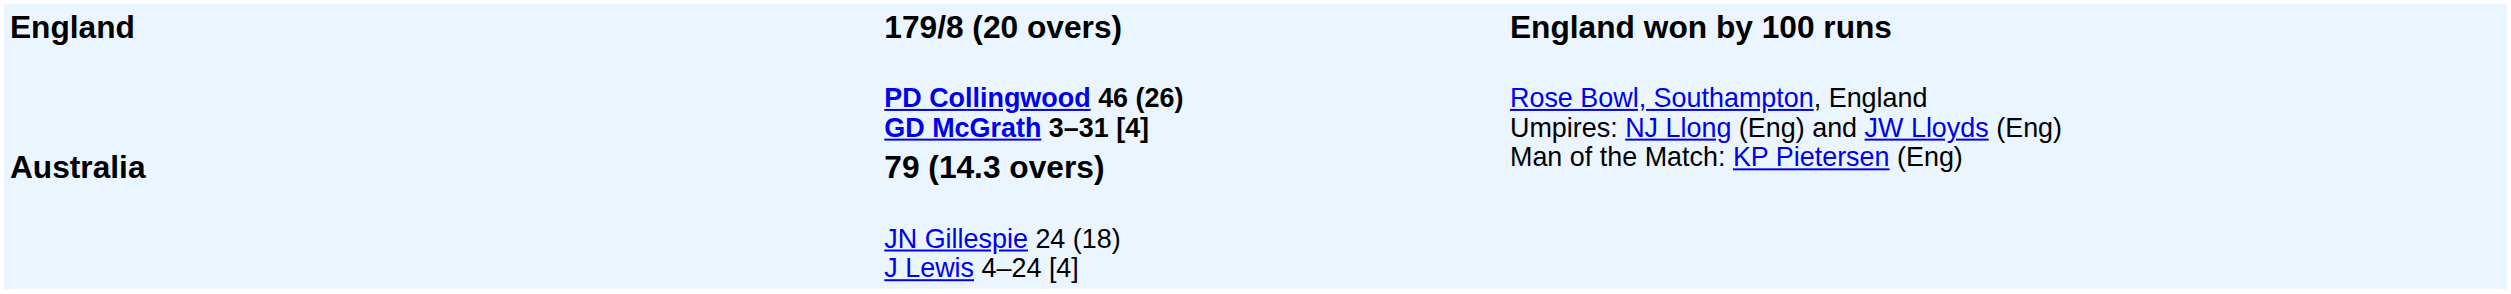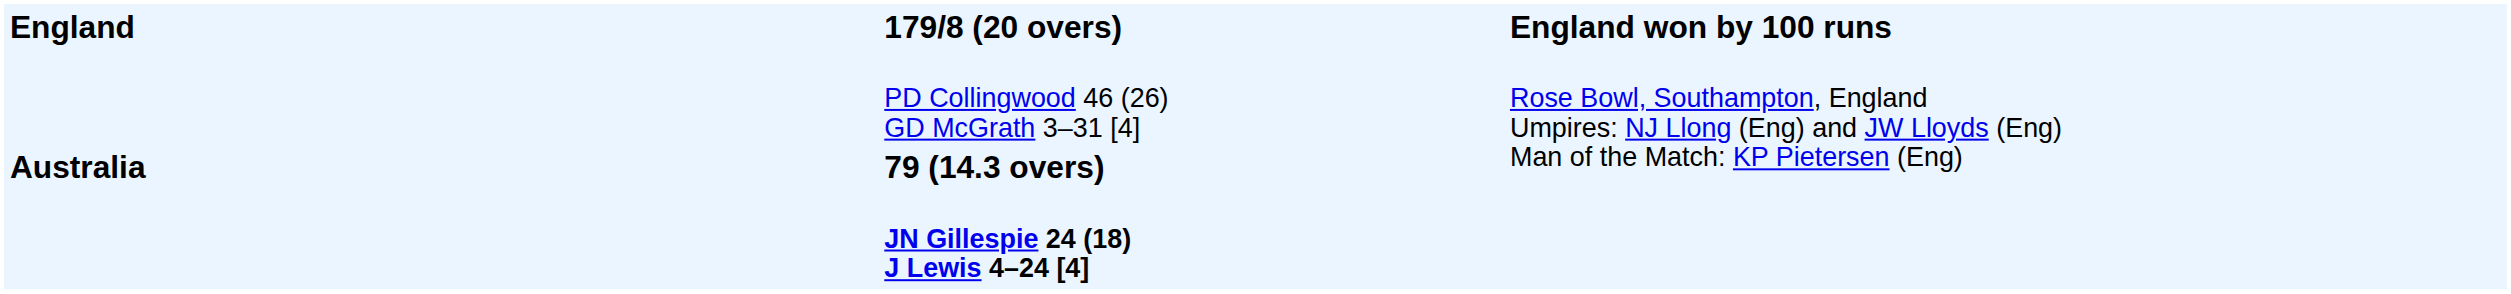(1034, 113) bold -> (1026, 113) normal
(1002, 253) normal -> (1008, 253) bold
